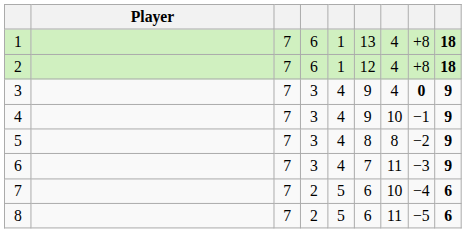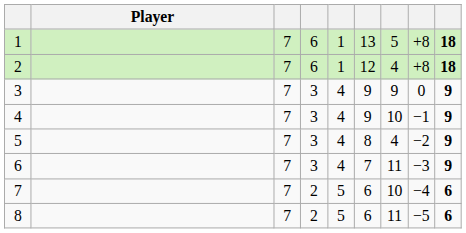(394, 41) 4 -> (394, 41) 5
(394, 91) 4 -> (394, 91) 9
(421, 91) bold -> (421, 91) normal
(394, 141) 8 -> (394, 141) 4
